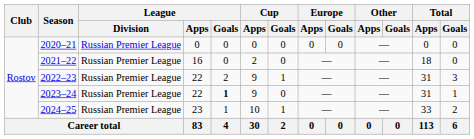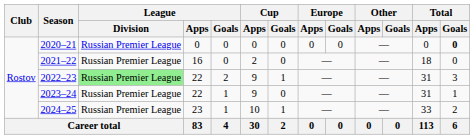(455, 45) normal -> (455, 45) bold
(131, 77) no background -> (131, 77) lightgreen background
(226, 93) bold -> (226, 93) normal
